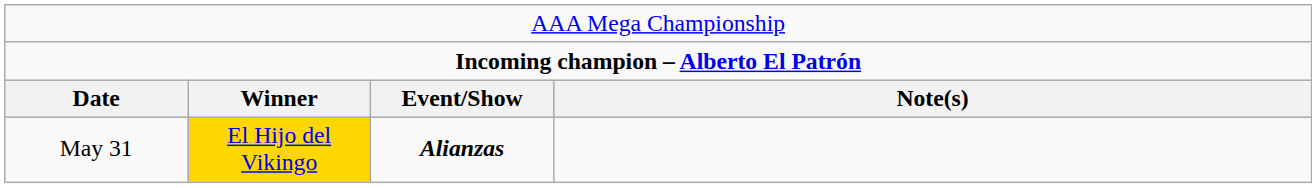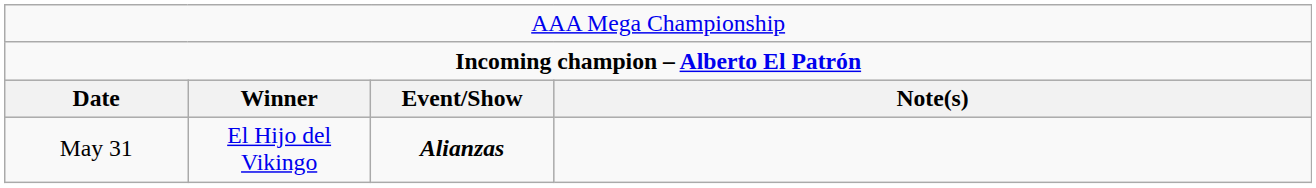(279, 149) gold background -> (279, 149) no background
